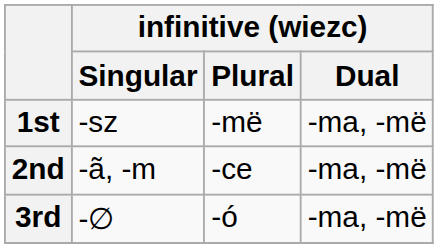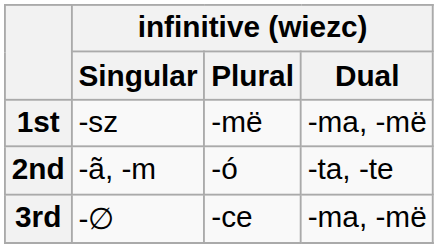(232, 169) -ce -> (224, 169) -ó
(367, 169) -ma, -më -> (351, 169) -ta, -te
(224, 217) -ó -> (232, 217) -ce
